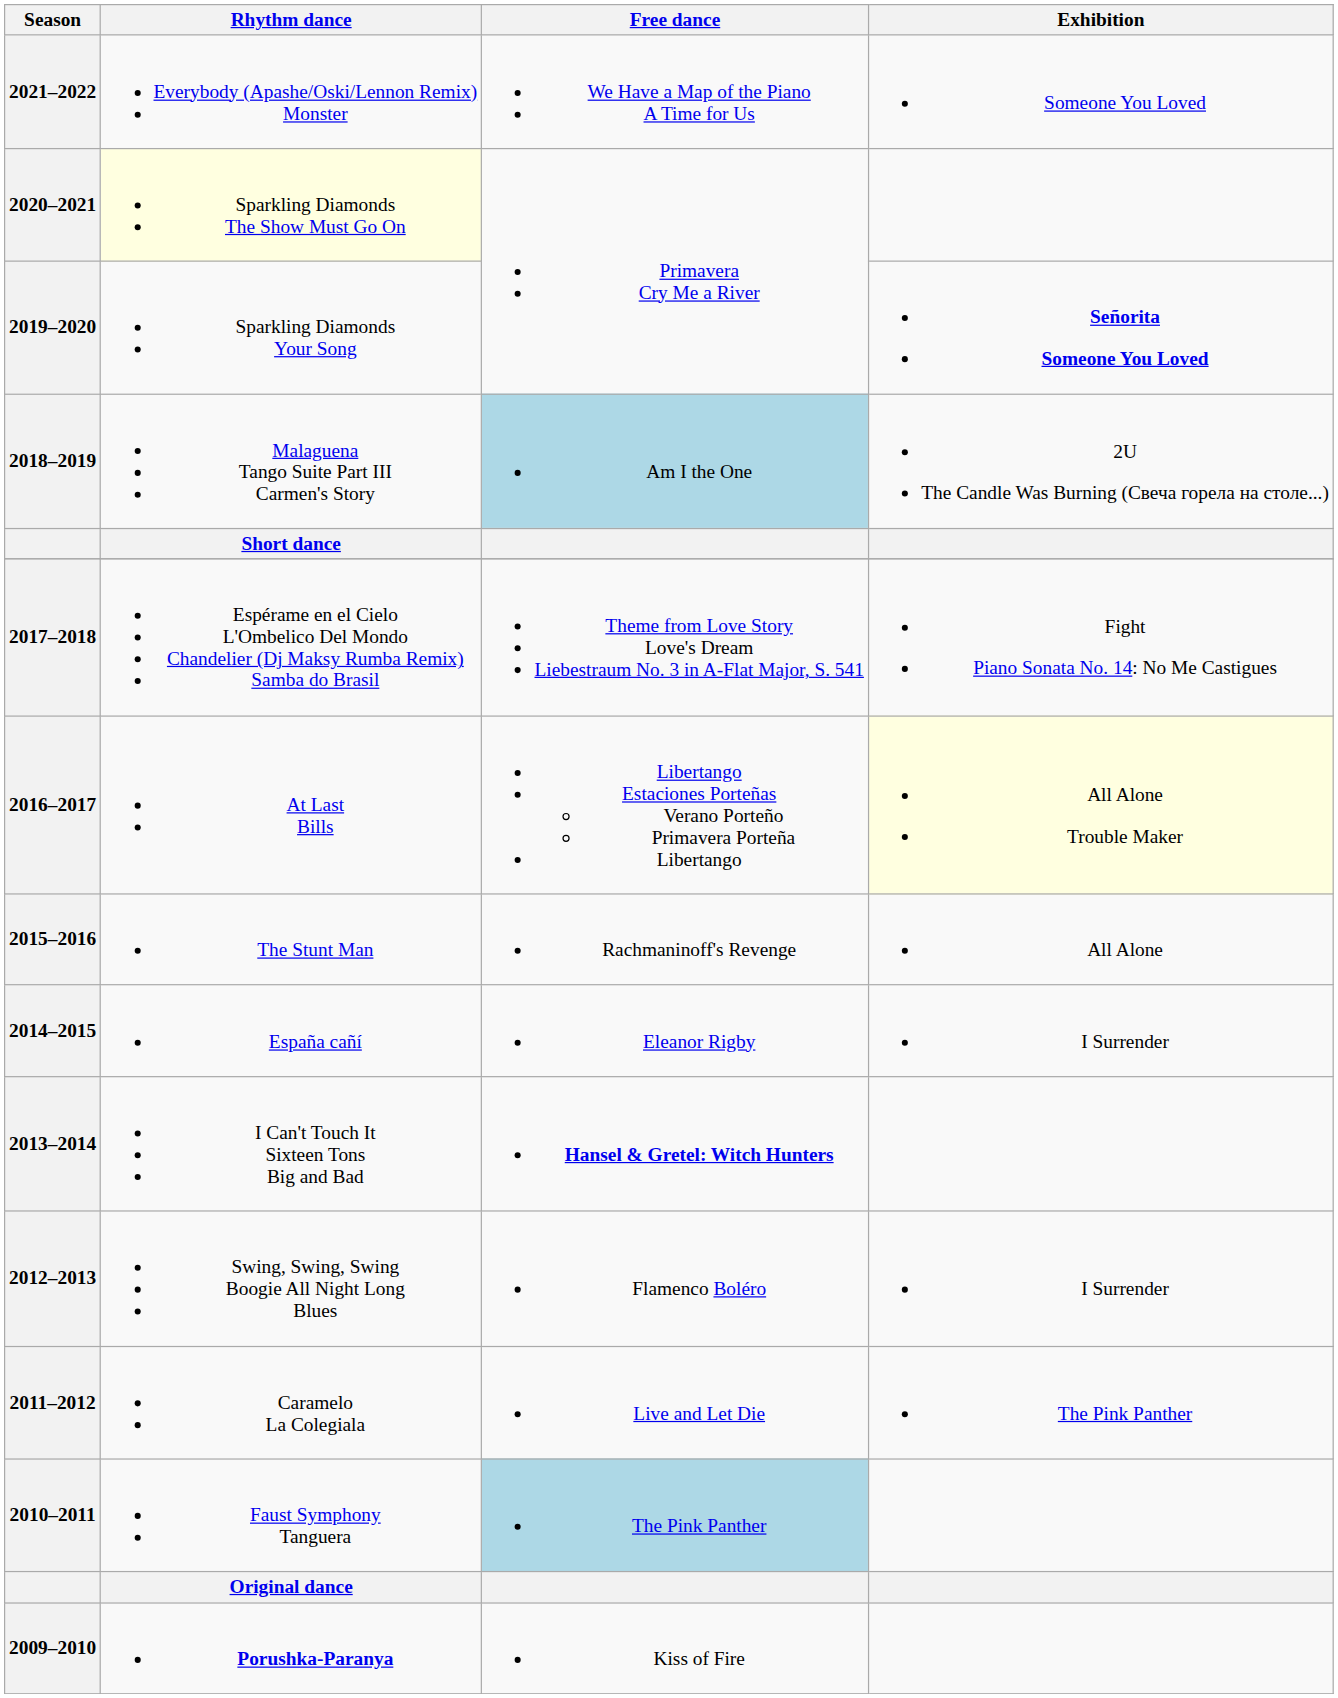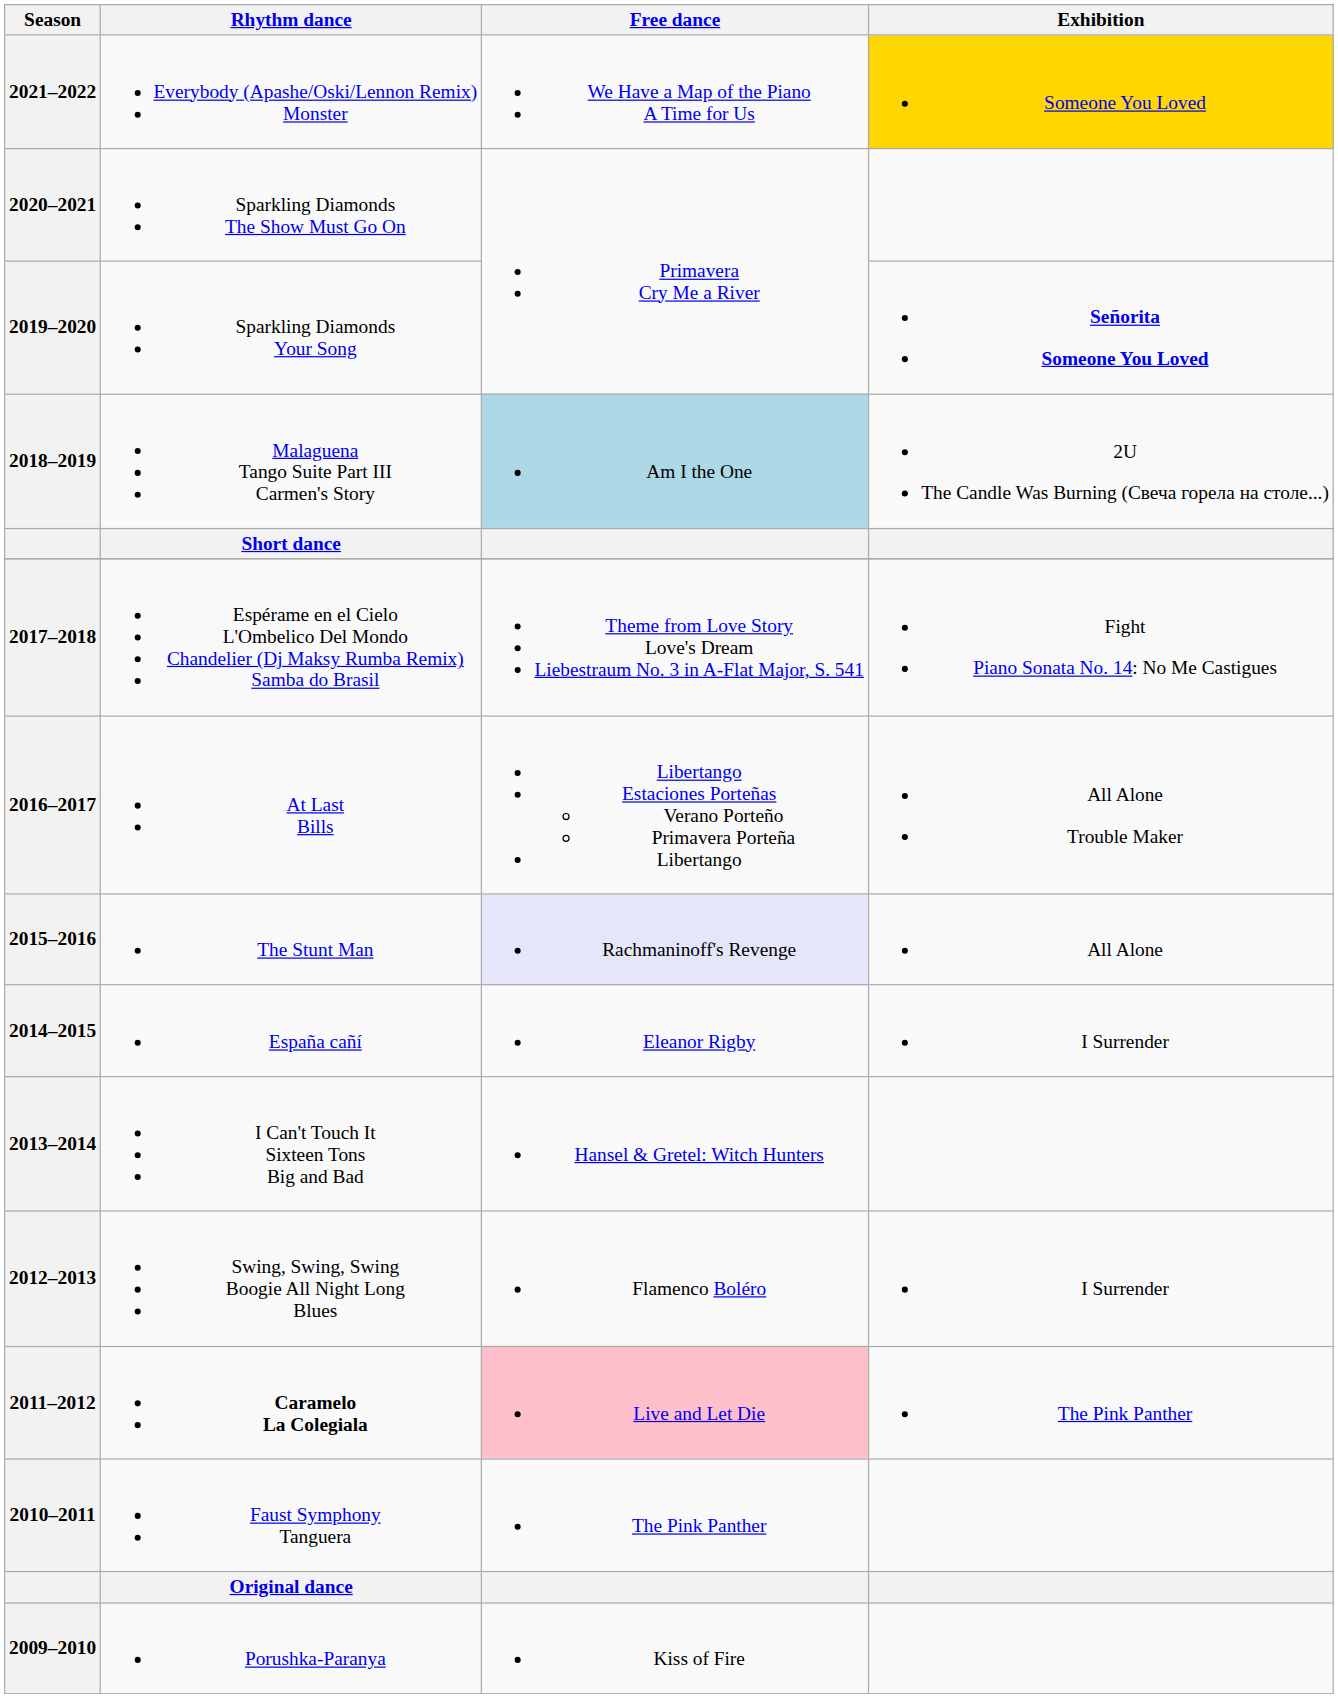(1101, 103) no background -> (1101, 103) gold background
(291, 216) lightyellow background -> (291, 216) no background
(1101, 816) lightyellow background -> (1101, 816) no background
(675, 950) no background -> (675, 950) lavender background
(675, 1155) bold -> (675, 1155) normal
(291, 1413) normal -> (291, 1413) bold
(675, 1413) no background -> (675, 1413) pink background
(675, 1526) lightblue background -> (675, 1526) no background
(291, 1659) bold -> (291, 1659) normal
